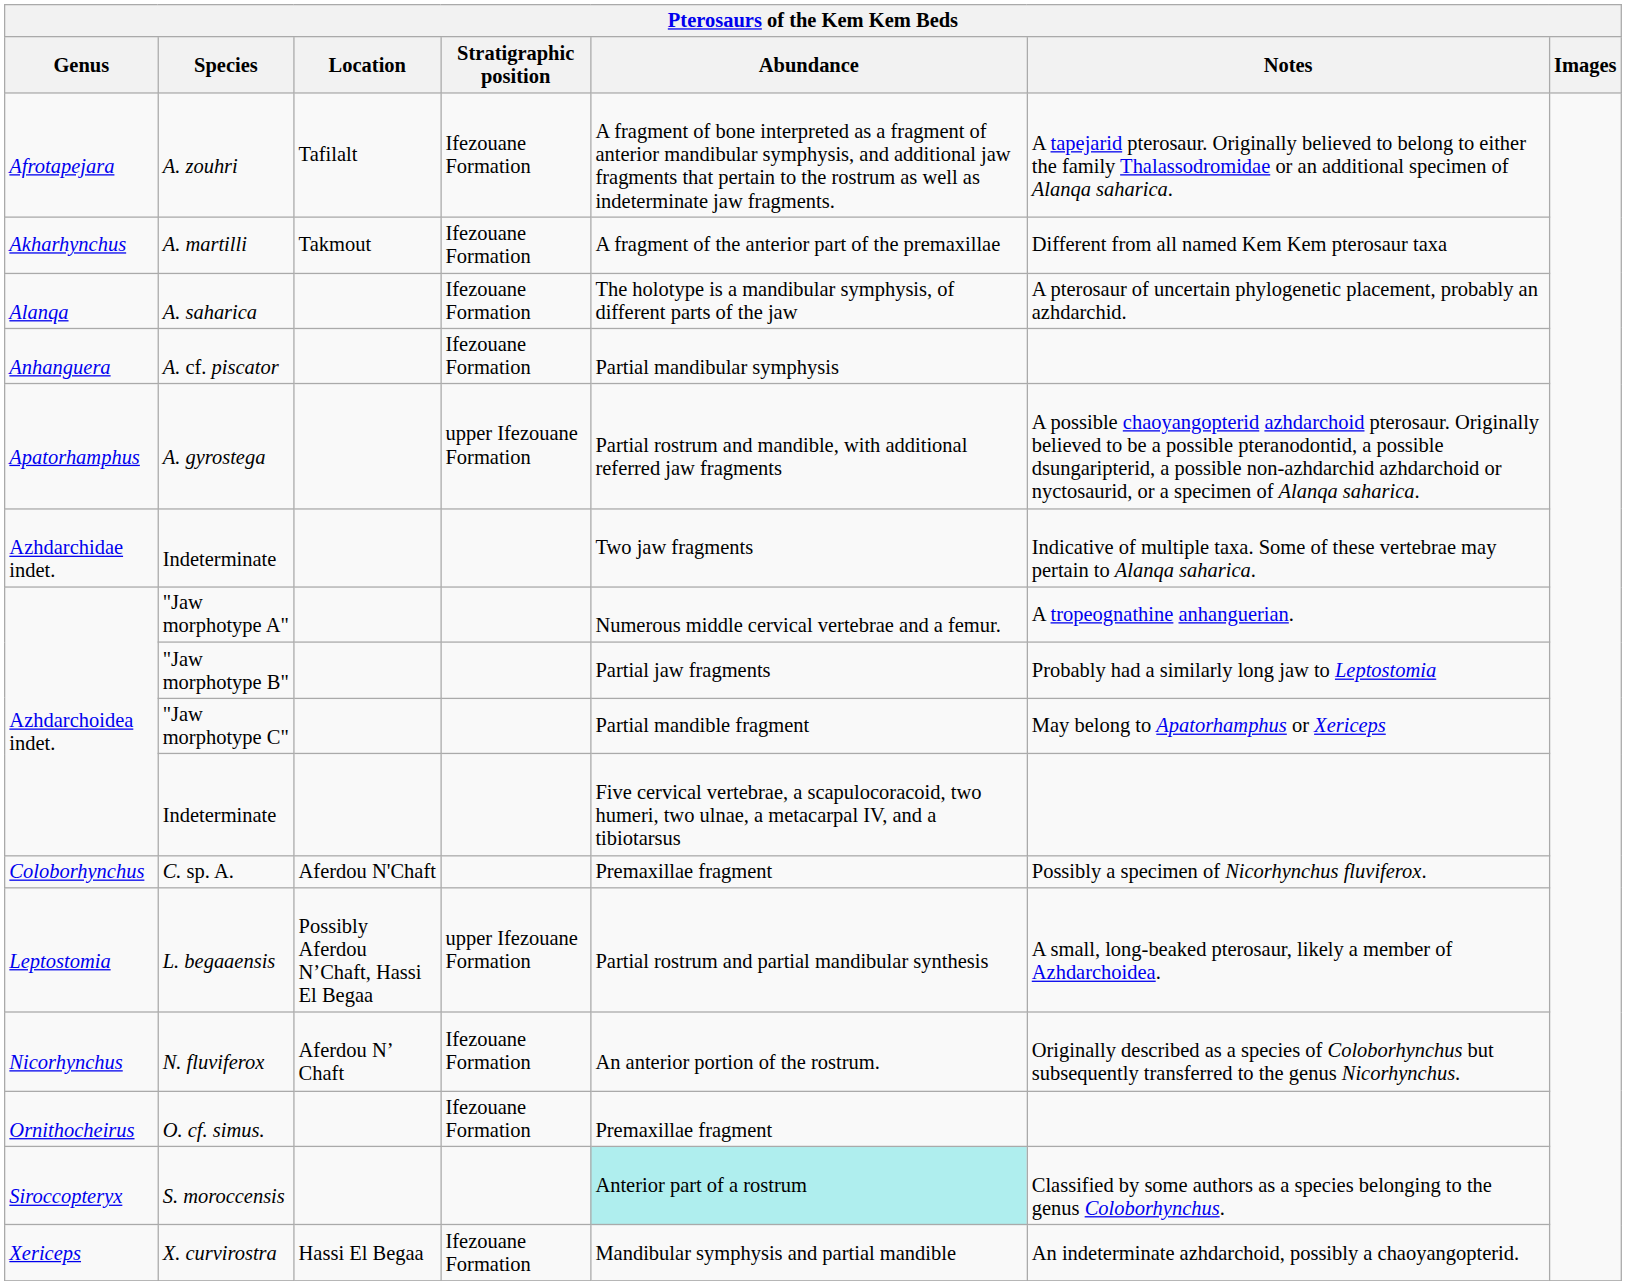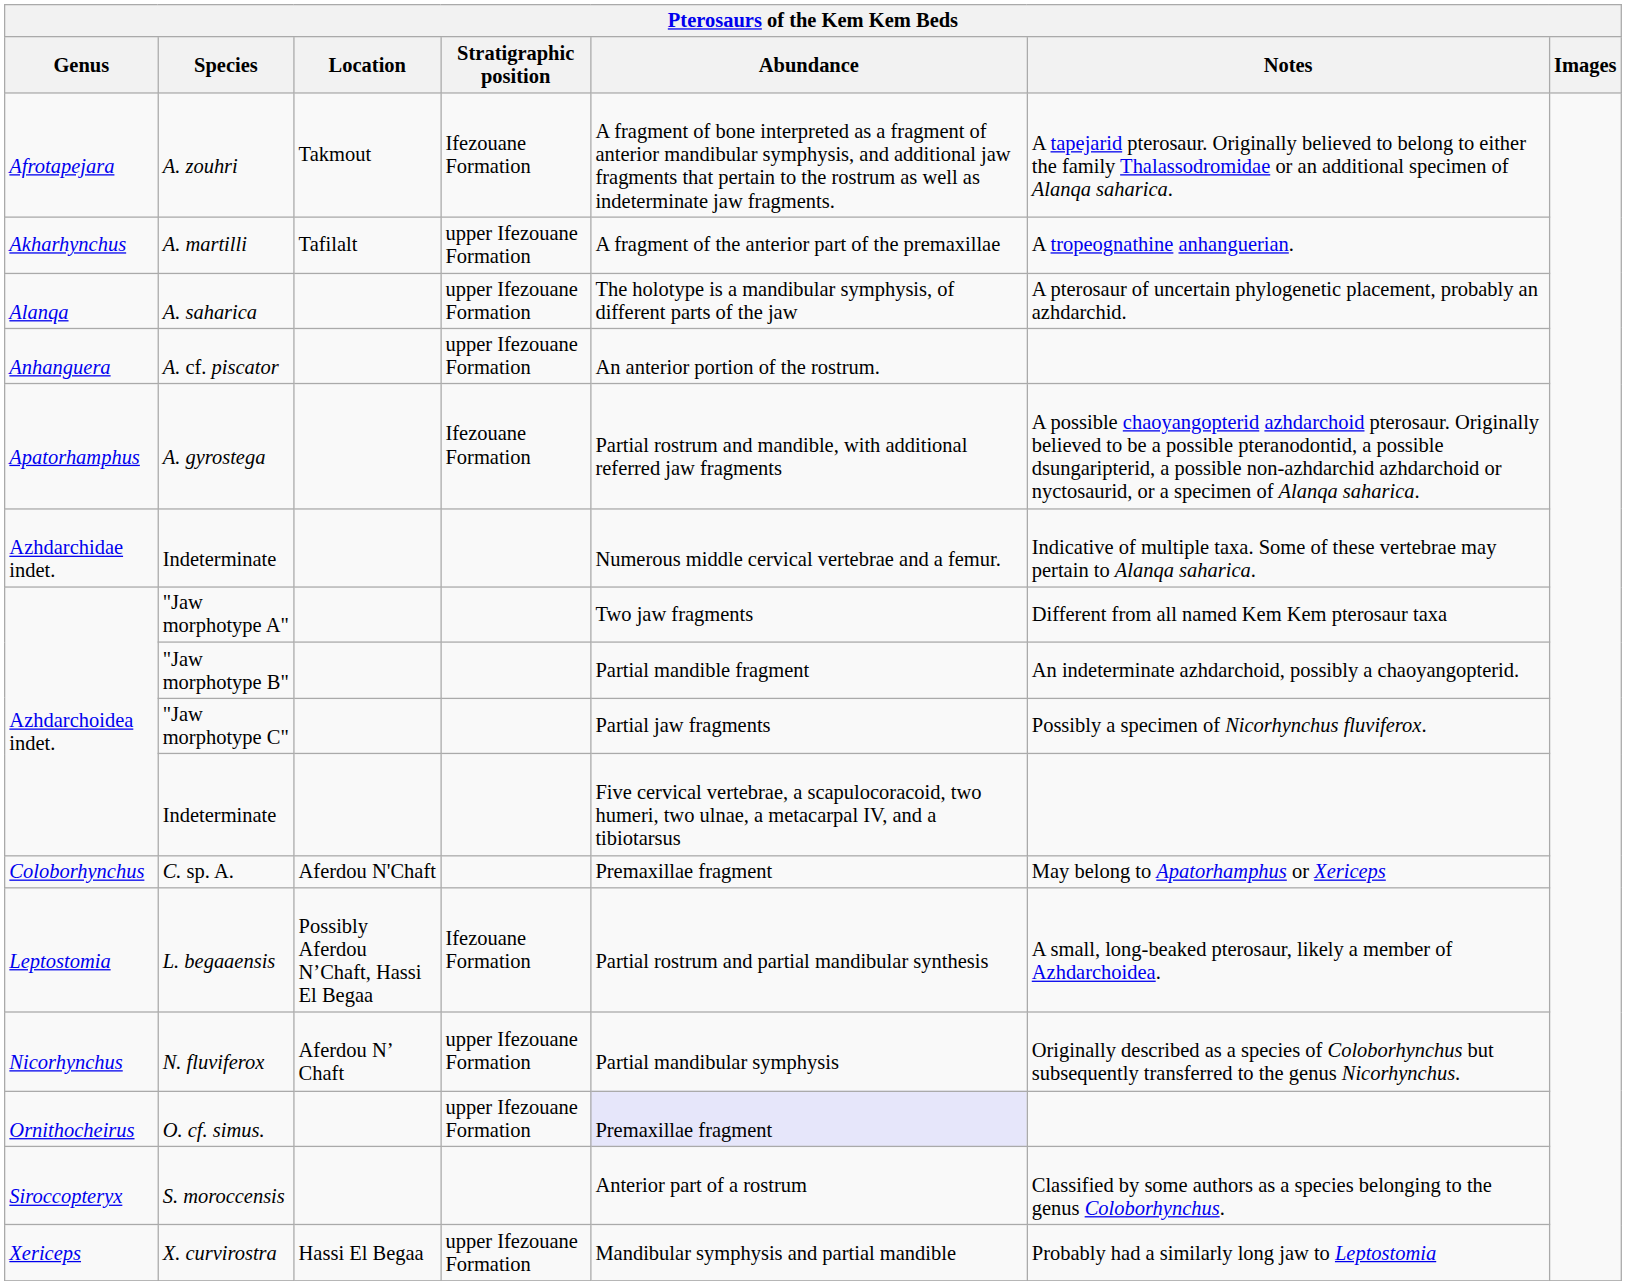(328, 154) Tafilalt -> (335, 154) Takmout
(335, 244) Takmout -> (328, 244) Tafilalt
(488, 244) Ifezouane Formation -> (512, 244) upper Ifezouane Formation
(1239, 244) Different from all named Kem Kem pterosaur taxa -> (1163, 244) A tropeognathine anhanguerian.
(488, 300) Ifezouane Formation -> (512, 300) upper Ifezouane Formation
(488, 355) Ifezouane Formation -> (512, 355) upper Ifezouane Formation
(717, 367) Partial mandibular symphysis -> (738, 367) An anterior portion of the rostrum.
(512, 446) upper Ifezouane Formation -> (488, 446) Ifezouane Formation
(674, 547) Two jaw fragments -> (798, 559) Numerous middle cervical vertebrae and a femur.
(798, 626) Numerous middle cervical vertebrae and a femur. -> (674, 614) Two jaw fragments
(1163, 614) A tropeognathine anhanguerian. -> (1239, 614) Different from all named Kem Kem pterosaur taxa
(683, 670) Partial jaw fragments -> (702, 670) Partial mandible fragment
(1234, 670) Probably had a similarly long jaw to Leptostomia -> (1275, 670) An indeterminate azhdarchoid, possibly a chaoyangopterid.
(702, 725) Partial mandible fragment -> (683, 725) Partial jaw fragments
(1209, 725) May belong to Apatorhamphus or Xericeps -> (1229, 725) Possibly a specimen of Nicorhynchus fluviferox.
(1229, 871) Possibly a specimen of Nicorhynchus fluviferox. -> (1209, 871) May belong to Apatorhamphus or Xericeps
(512, 949) upper Ifezouane Formation -> (488, 949) Ifezouane Formation
(488, 1051) Ifezouane Formation -> (512, 1051) upper Ifezouane Formation
(738, 1062) An anterior portion of the rostrum. -> (717, 1062) Partial mandibular symphysis
(488, 1118) Ifezouane Formation -> (512, 1118) upper Ifezouane Formation
(684, 1130) no background -> (684, 1130) lavender background
(701, 1185) paleturquoise background -> (701, 1185) no background
(488, 1252) Ifezouane Formation -> (512, 1252) upper Ifezouane Formation
(1275, 1252) An indeterminate azhdarchoid, possibly a chaoyangopterid. -> (1234, 1252) Probably had a similarly long jaw to Leptostomia
